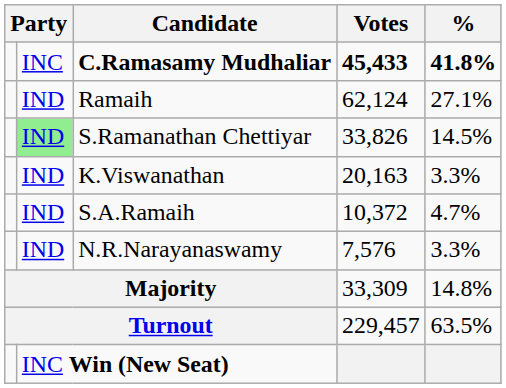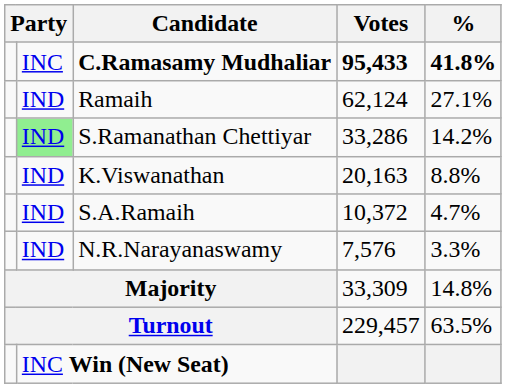(375, 61) 45,433 -> (375, 61) 95,433
(375, 136) 33,826 -> (375, 136) 33,286
(461, 136) 14.5% -> (461, 136) 14.2%
(455, 174) 3.3% -> (455, 174) 8.8%
